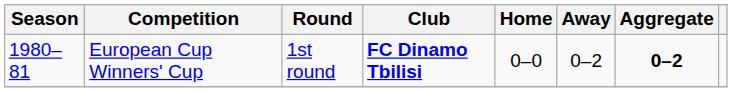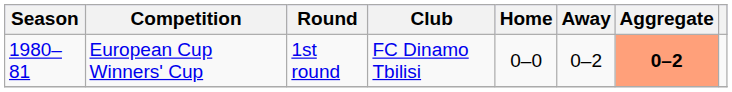(417, 60) bold -> (421, 60) normal
(667, 60) no background -> (667, 60) lightsalmon background
